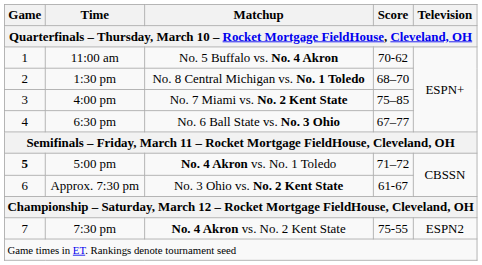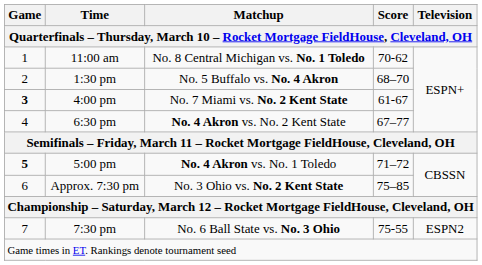(259, 57) No. 5 Buffalo vs. No. 4 Akron -> (259, 57) No. 8 Central Michigan vs. No. 1 Toledo
(259, 79) No. 8 Central Michigan vs. No. 1 Toledo -> (259, 79) No. 5 Buffalo vs. No. 4 Akron
(25, 100) normal -> (25, 100) bold
(393, 100) 75–85 -> (393, 100) 61-67
(259, 121) No. 6 Ball State vs. No. 3 Ohio -> (259, 121) No. 4 Akron vs. No. 2 Kent State
(393, 185) 61-67 -> (393, 185) 75–85
(259, 228) No. 4 Akron vs. No. 2 Kent State -> (259, 228) No. 6 Ball State vs. No. 3 Ohio
